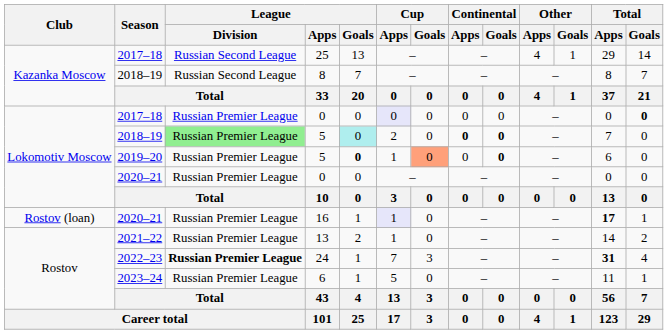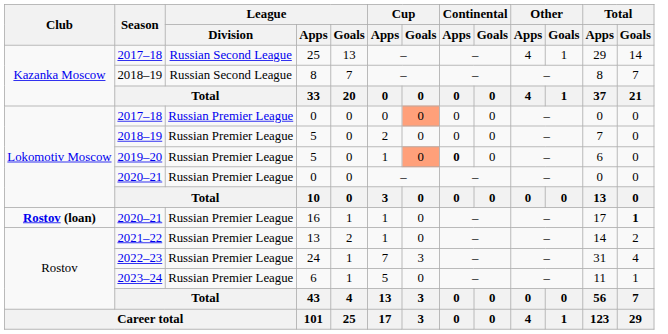(394, 116) lavender background -> (385, 116) no background
(430, 116) no background -> (421, 116) lightsalmon background
(644, 116) bold -> (635, 116) normal
(235, 136) lightgreen background -> (231, 136) no background
(358, 136) paleturquoise background -> (349, 136) no background
(465, 136) bold -> (457, 136) normal
(501, 136) bold -> (492, 136) normal
(358, 156) bold -> (349, 156) normal
(465, 156) normal -> (457, 156) bold
(501, 156) bold -> (492, 156) normal
(59, 217) normal -> (59, 217) bold
(394, 217) lavender background -> (385, 217) no background
(608, 217) bold -> (600, 217) normal
(644, 217) normal -> (635, 217) bold
(235, 258) bold -> (231, 258) normal
(608, 258) bold -> (600, 258) normal
